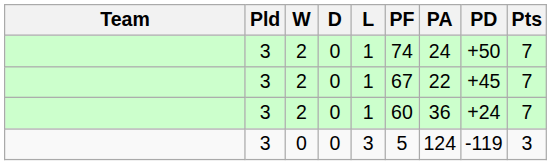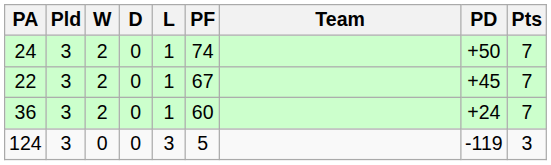columns swapped: (125, 19) <-> (440, 19)
